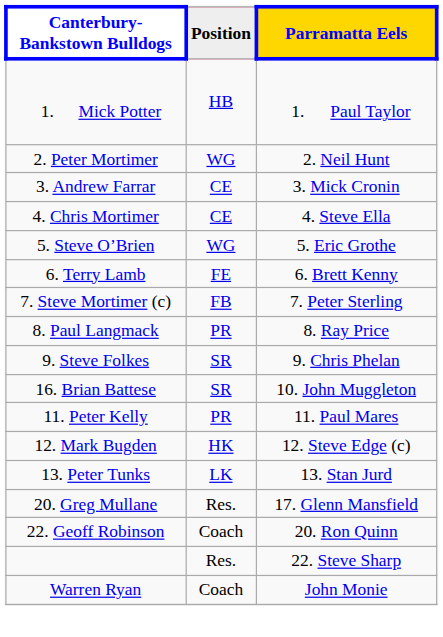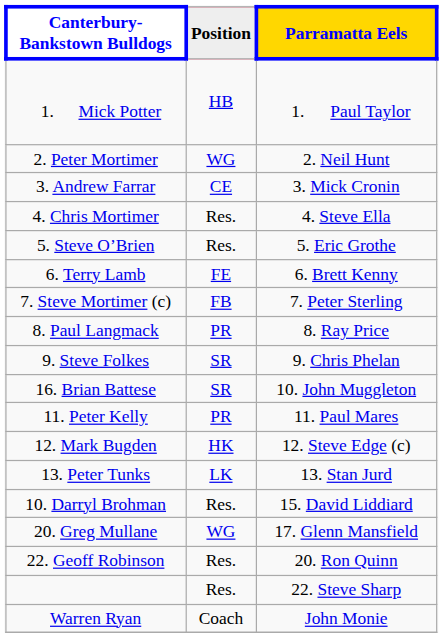(221, 216) CE -> (221, 216) Res.
(221, 244) WG -> (221, 244) Res.
+ row: (96, 503)
(221, 503) Res. -> (221, 532) WG
(221, 532) Coach -> (221, 560) Res.
